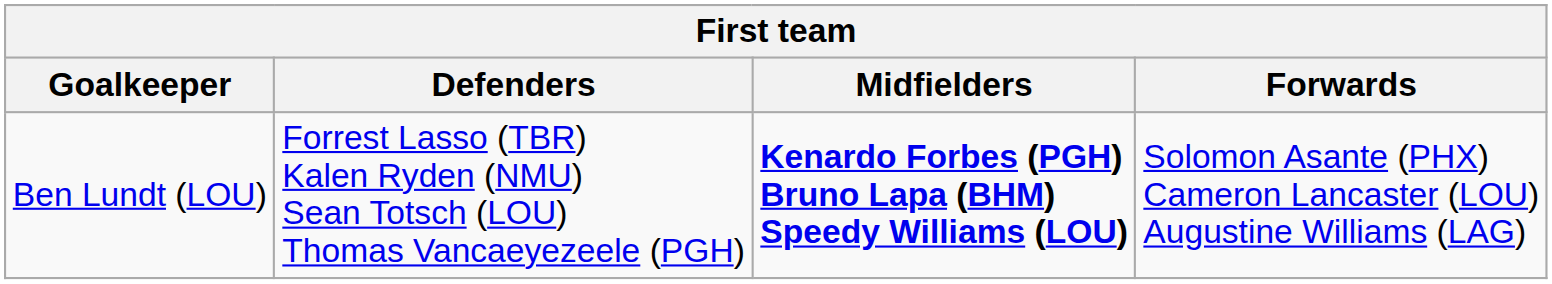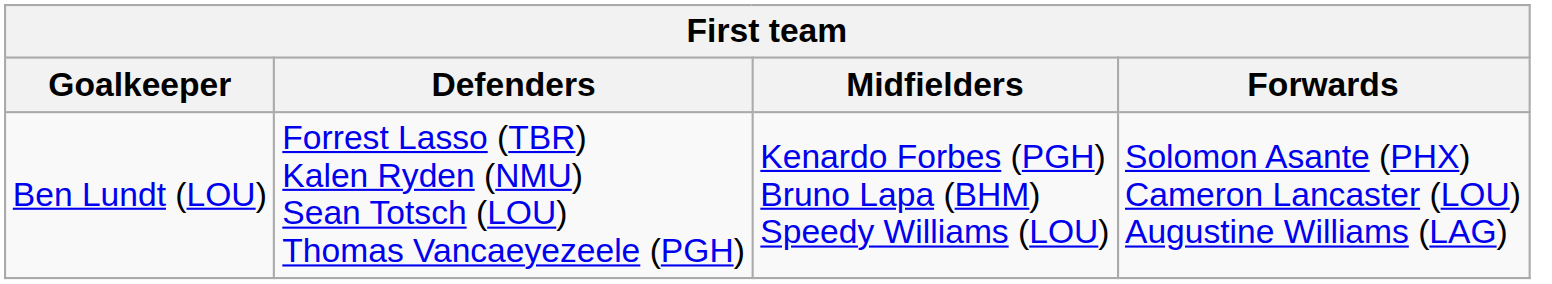(944, 194) bold -> (935, 194) normal
